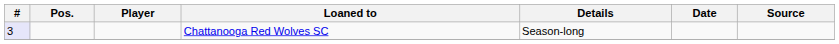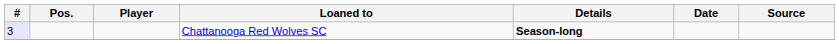(553, 31) normal -> (549, 31) bold
